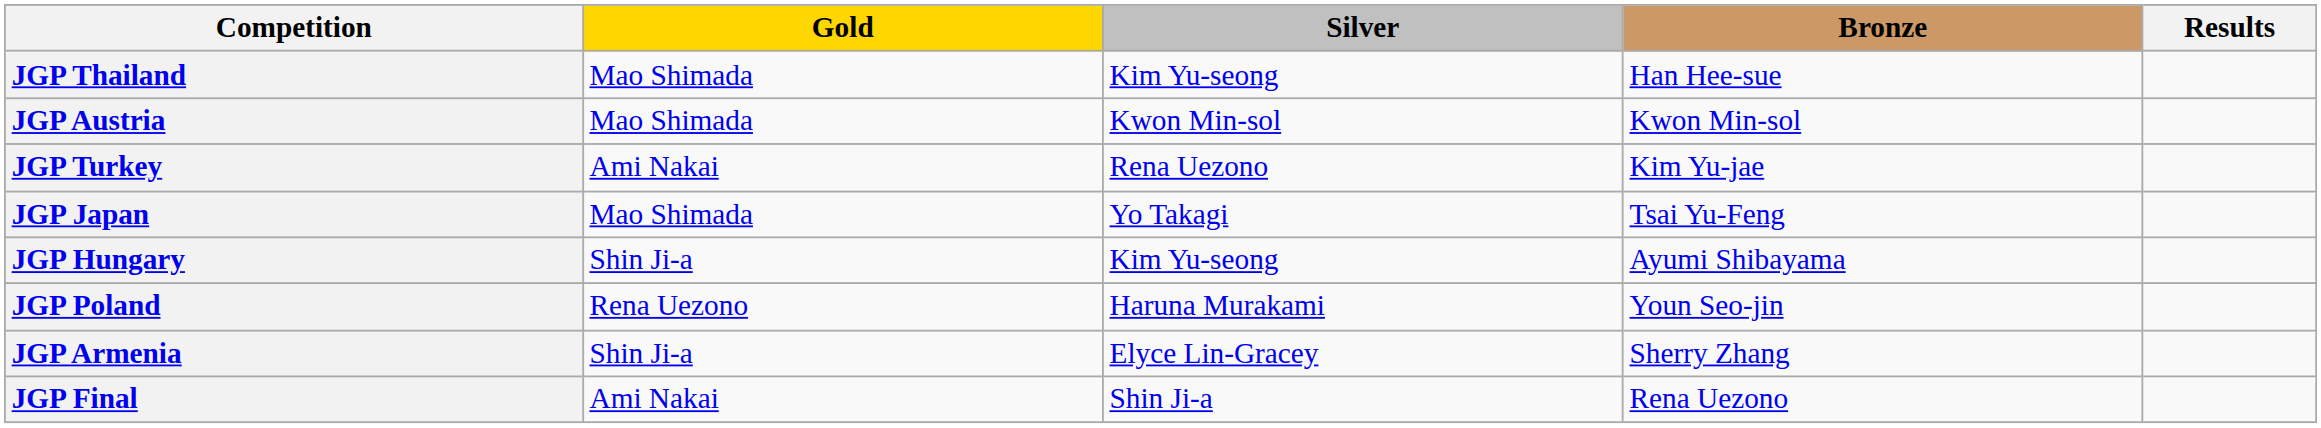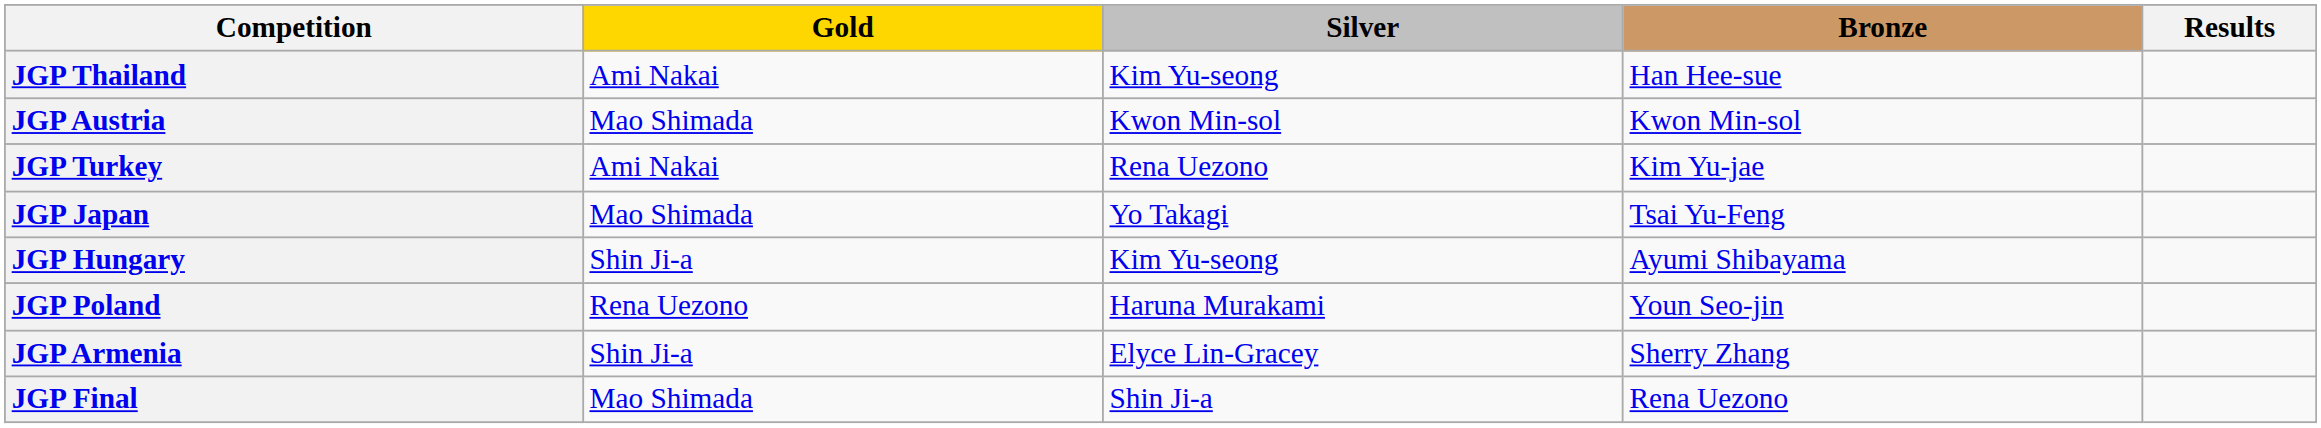(671, 74) Mao Shimada -> (654, 74) Ami Nakai
(654, 399) Ami Nakai -> (671, 399) Mao Shimada
